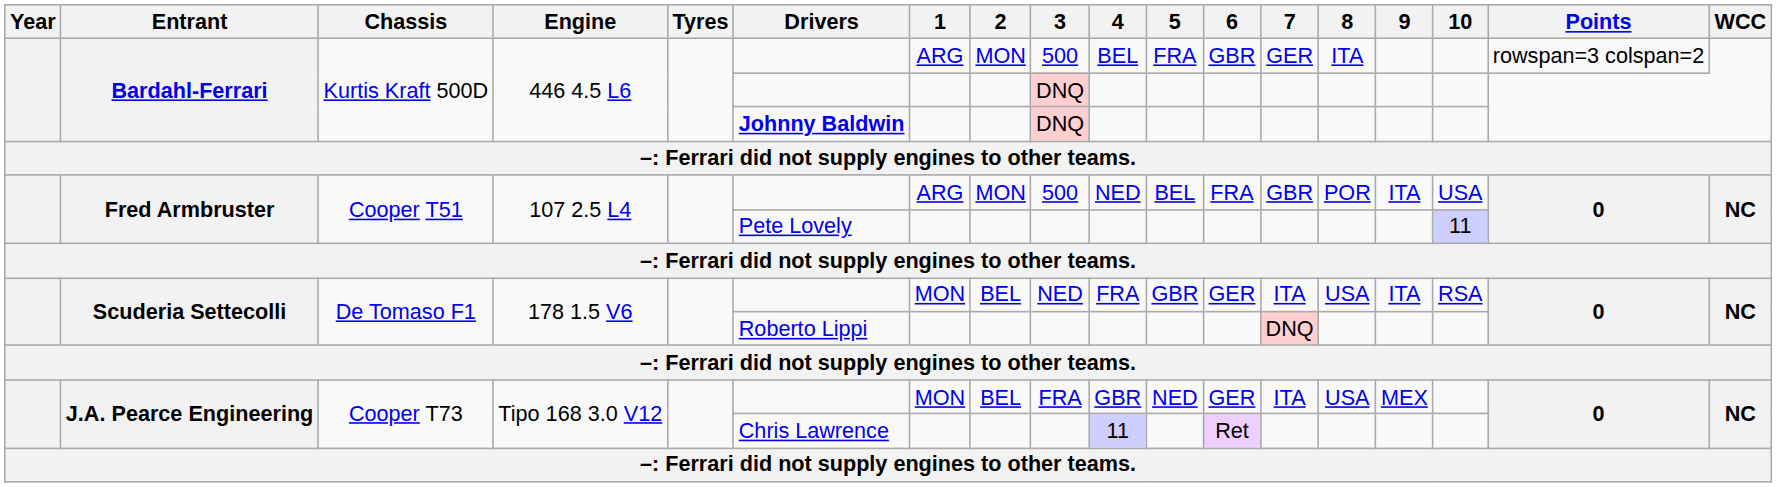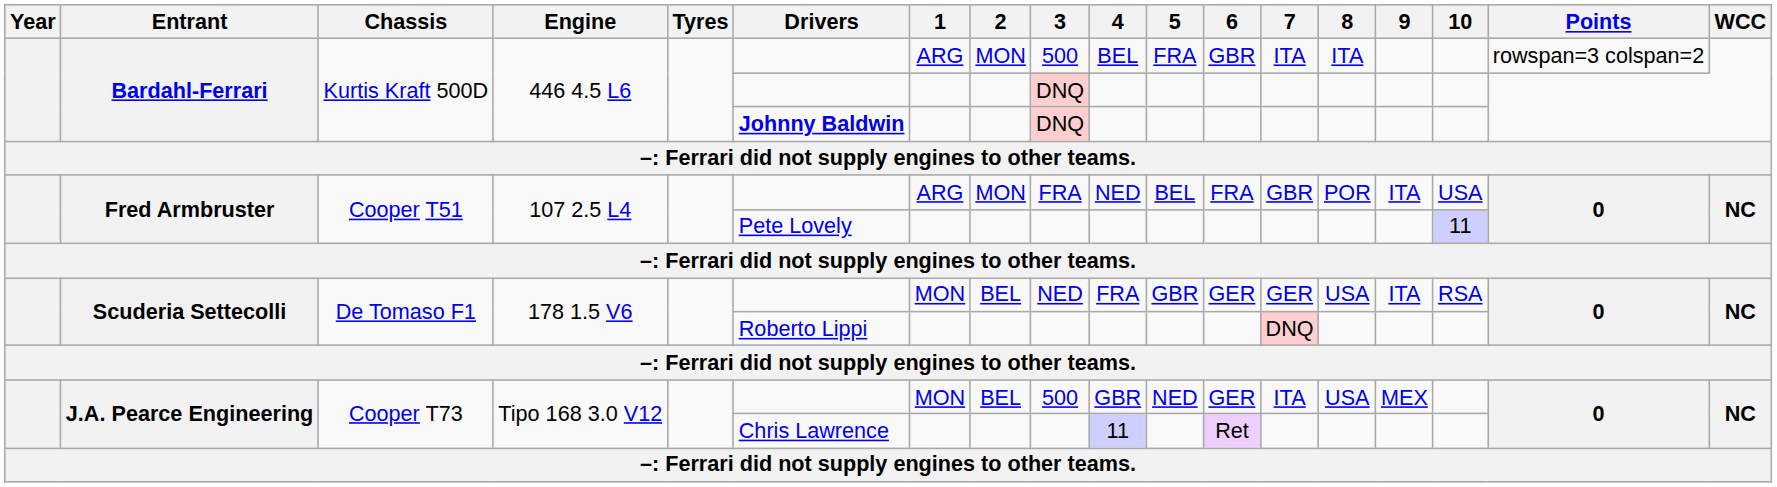(1290, 56) GER -> (1290, 56) ITA
(1060, 192) 500 -> (1060, 192) FRA
(1290, 294) ITA -> (1290, 294) GER
(1060, 396) FRA -> (1060, 396) 500
